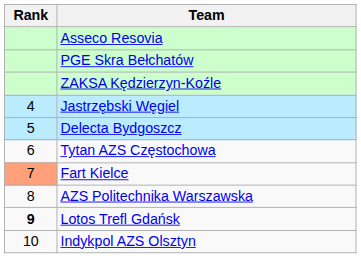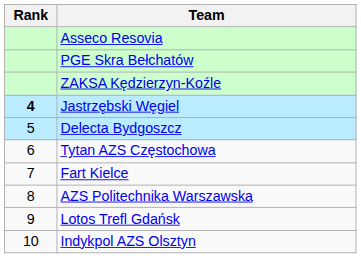(31, 106) normal -> (31, 106) bold
(31, 173) lightsalmon background -> (31, 173) no background
(31, 219) bold -> (31, 219) normal
